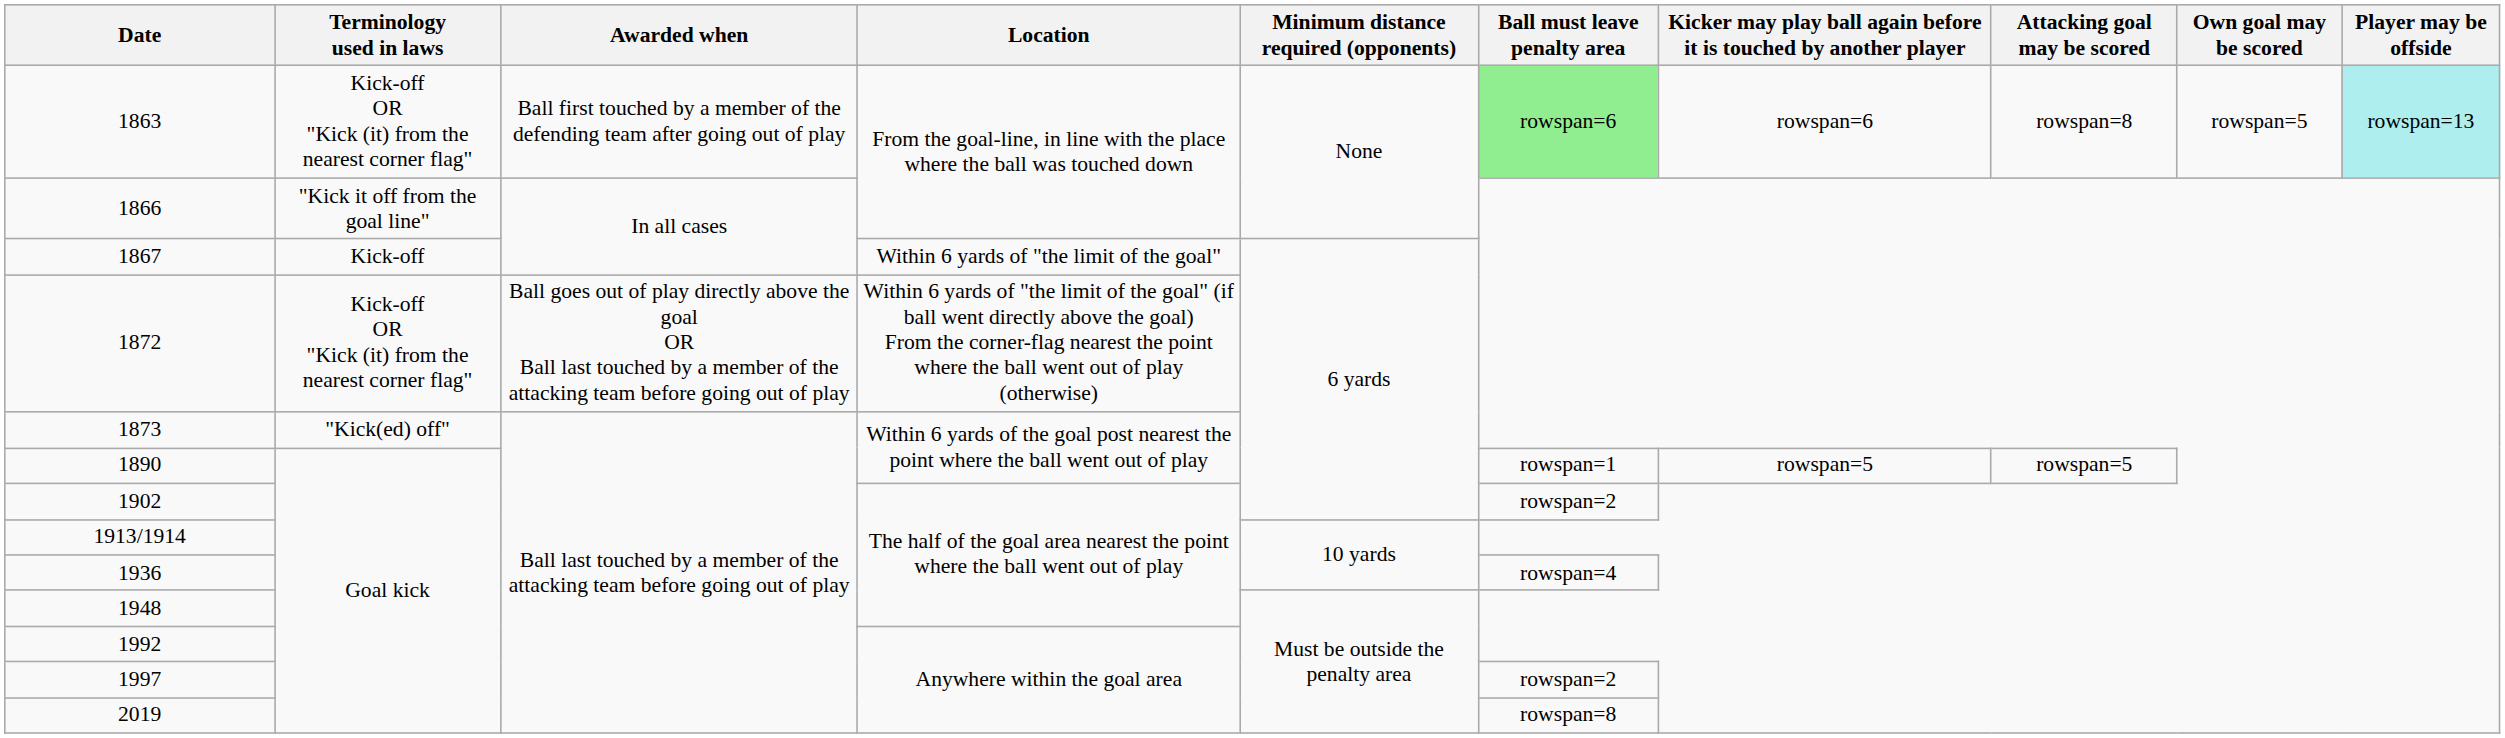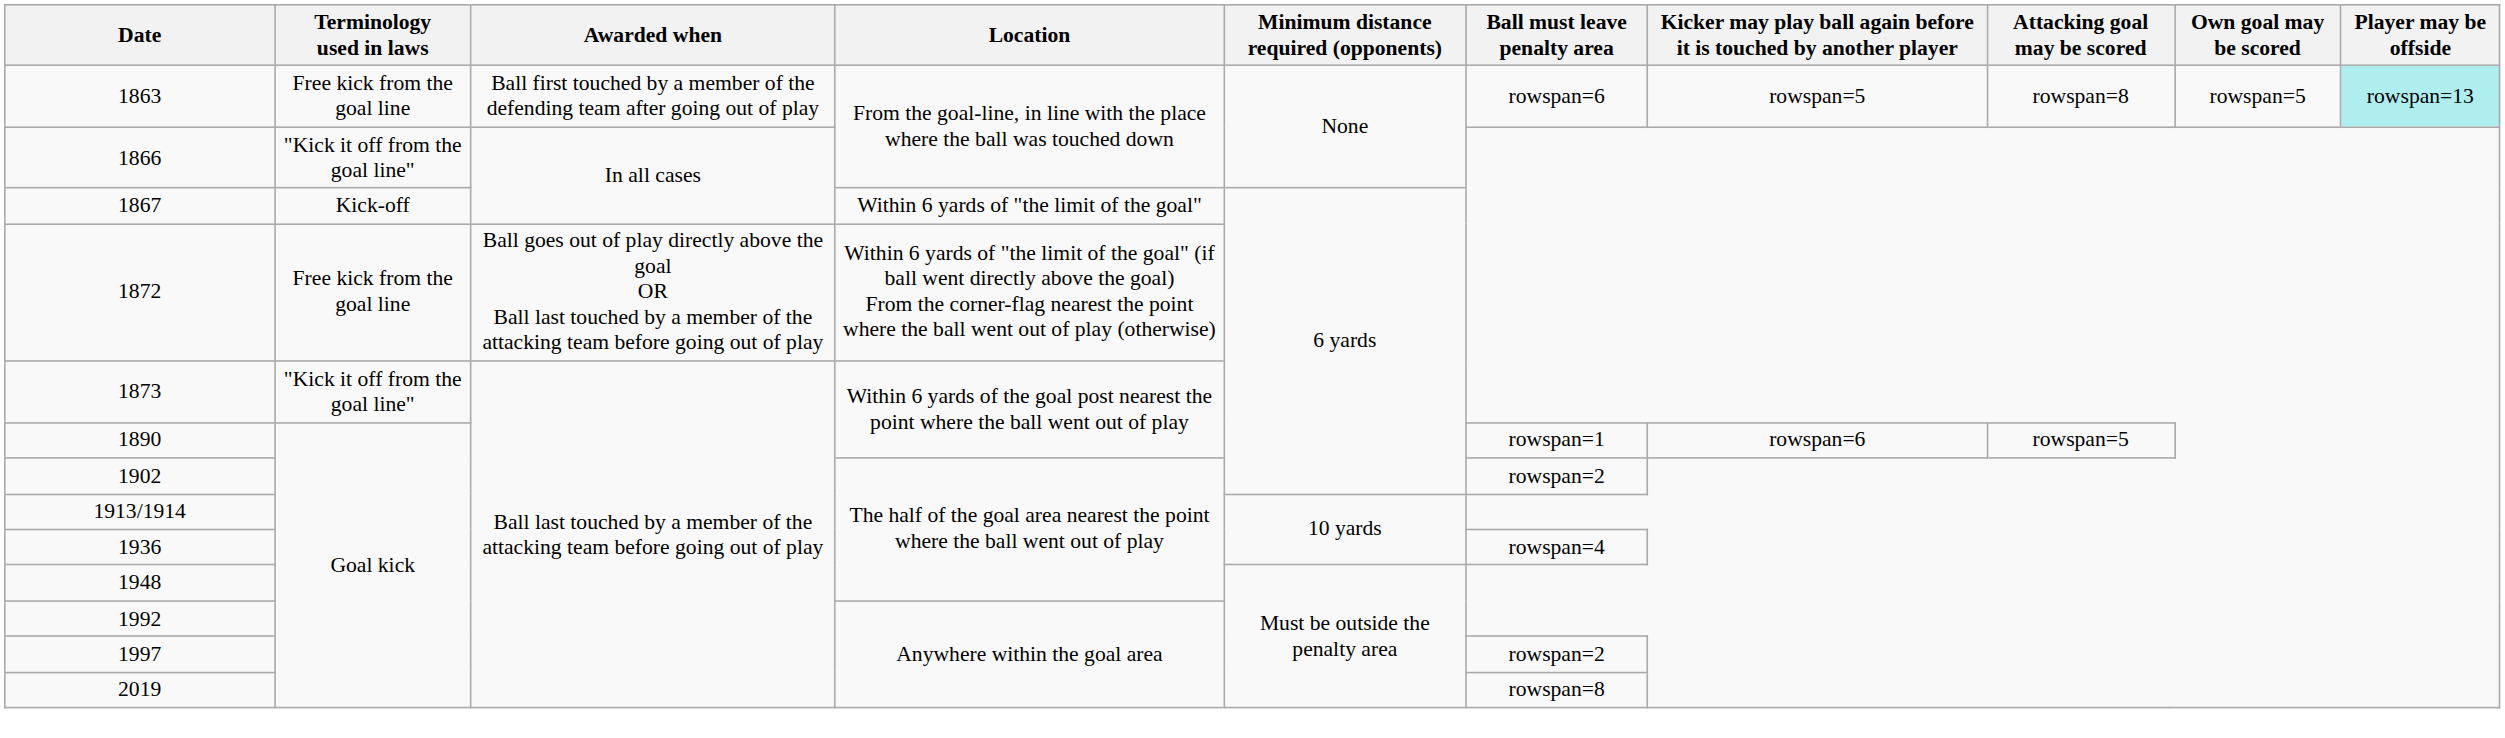(388, 121) Kick-off OR "Kick (it) from the nearest corner flag" -> (373, 95) Free kick from the goal line
(1568, 121) lightgreen background -> (1557, 95) no background
(1825, 121) rowspan=6 -> (1817, 95) rowspan=5
(388, 342) Kick-off OR "Kick (it) from the nearest corner flag" -> (373, 291) Free kick from the goal line
(388, 429) "Kick(ed) off" -> (373, 391) "Kick it off from the goal line"
(1825, 464) rowspan=5 -> (1817, 439) rowspan=6
